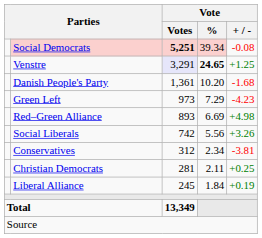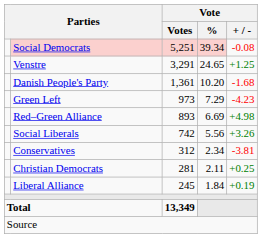(183, 47) bold -> (183, 47) normal
(183, 64) lavender background -> (183, 64) no background
(212, 64) bold -> (212, 64) normal
